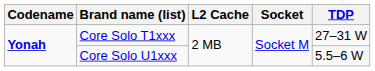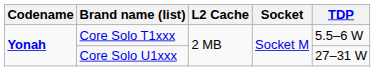(341, 35) 27–31 W -> (339, 35) 5.5–6 W
(339, 55) 5.5–6 W -> (341, 55) 27–31 W
